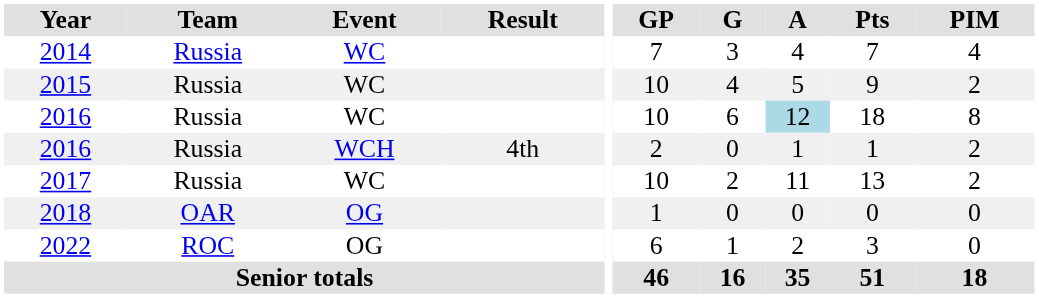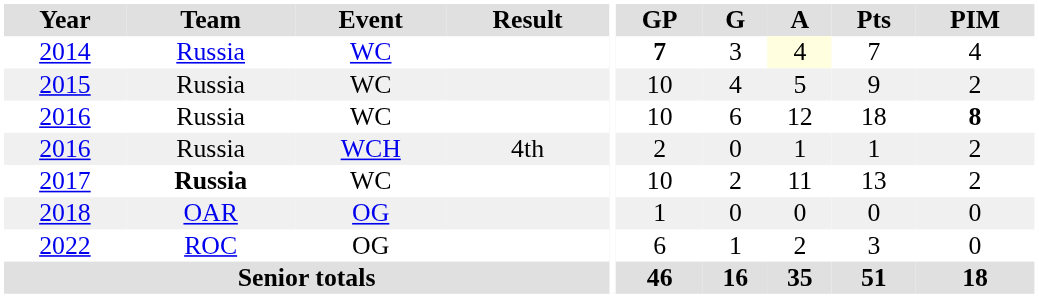(656, 51) normal -> (660, 51) bold
(798, 51) no background -> (800, 51) lightyellow background
(798, 116) lightblue background -> (800, 116) no background
(974, 116) normal -> (975, 116) bold
(208, 180) normal -> (211, 180) bold
